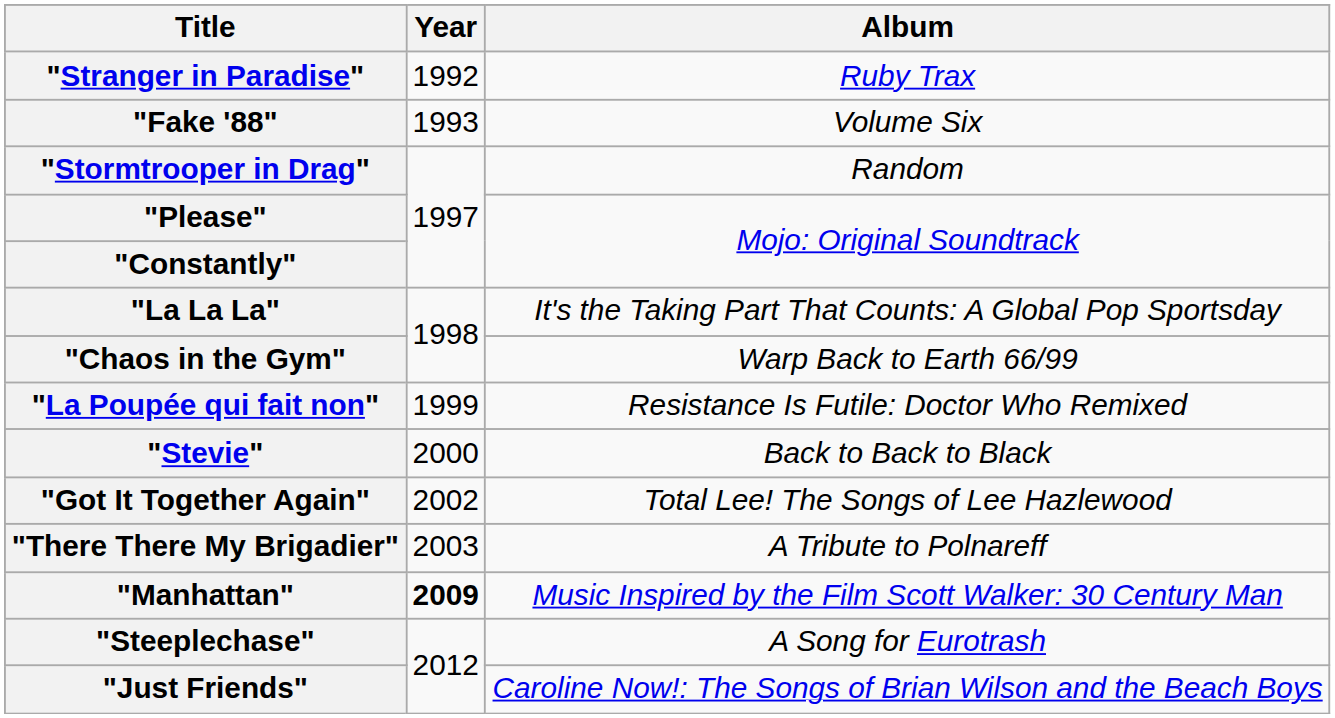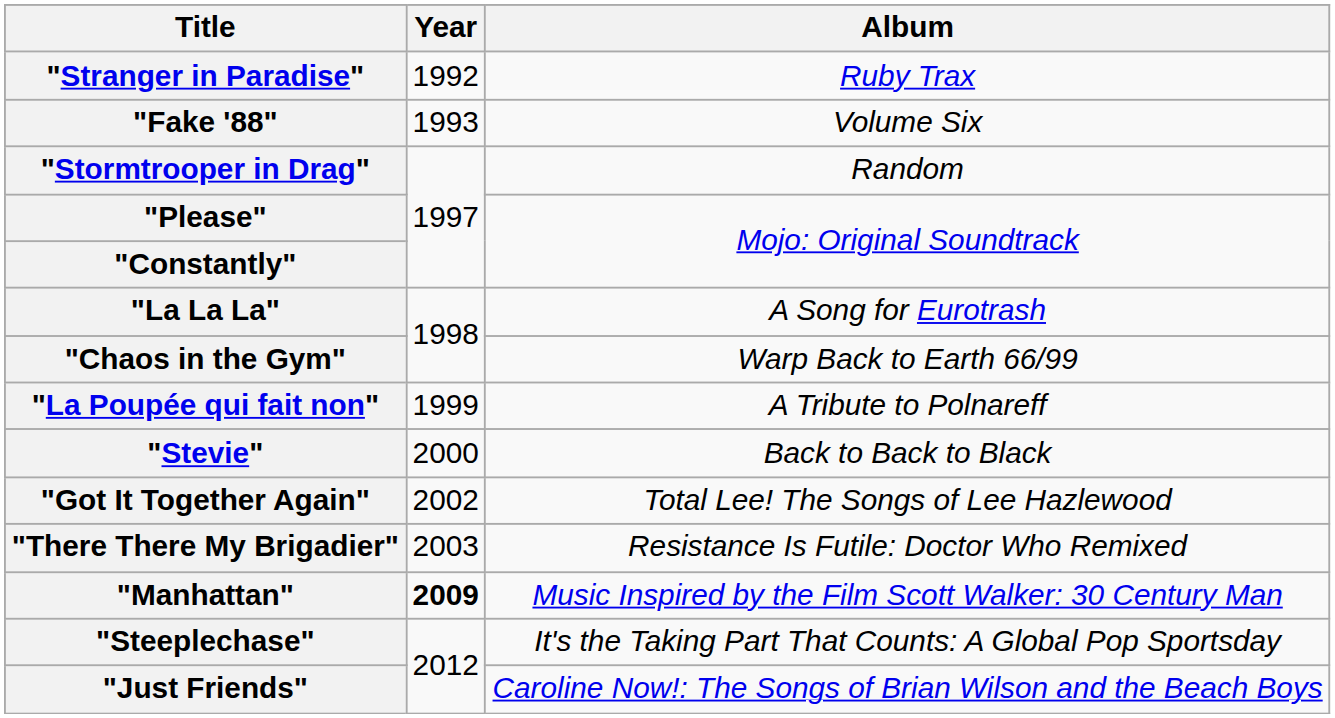(908, 311) It's the Taking Part That Counts: A Global Pop Sportsday -> (908, 311) A Song for Eurotrash
(908, 405) Resistance Is Futile: Doctor Who Remixed -> (908, 405) A Tribute to Polnareff
(908, 547) A Tribute to Polnareff -> (908, 547) Resistance Is Futile: Doctor Who Remixed
(908, 641) A Song for Eurotrash -> (908, 641) It's the Taking Part That Counts: A Global Pop Sportsday
